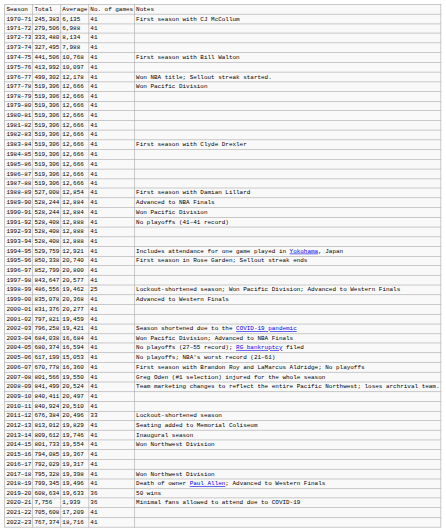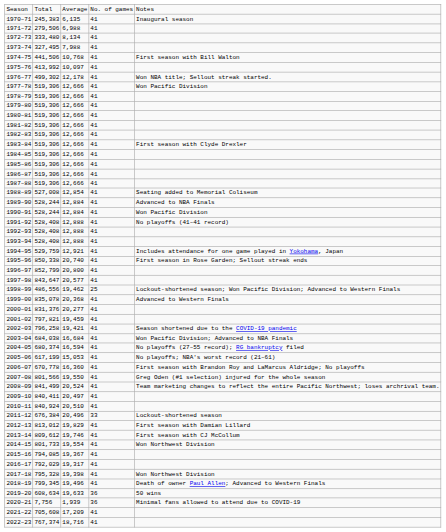(188, 19) First season with CJ McCollum -> (165, 19) Inaugural season
(193, 193) First season with Damian Lillard -> (197, 193) Seating added to Memorial Coliseum
(197, 425) Seating added to Memorial Coliseum -> (193, 425) First season with Damian Lillard
(165, 435) Inaugural season -> (188, 435) First season with CJ McCollum
